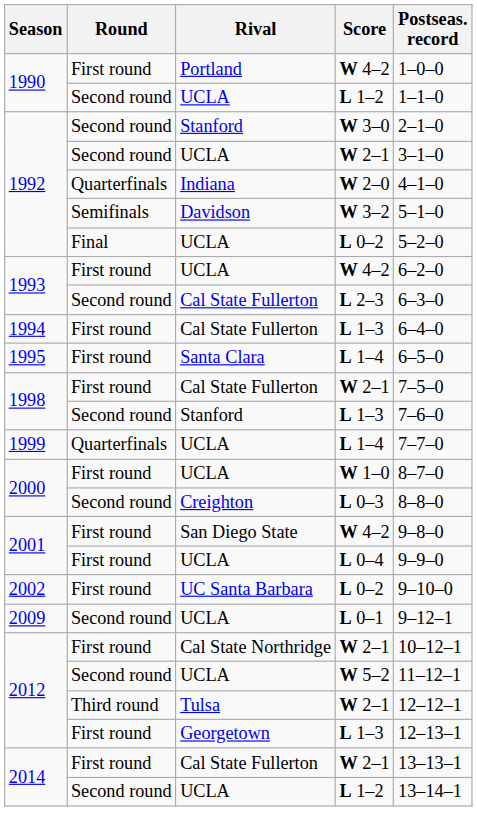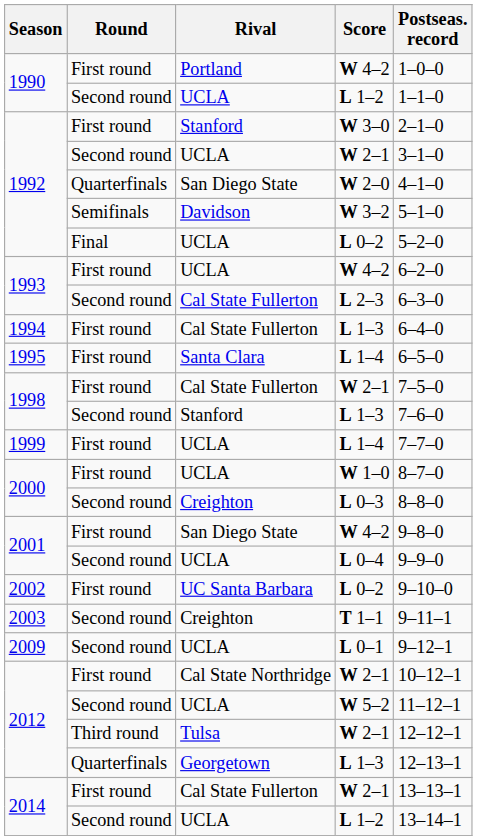(121, 126) Second round -> (111, 126) First round
(207, 184) Indiana -> (239, 184) San Diego State
(119, 444) Quarterfinals -> (111, 444) First round
(111, 560) First round -> (121, 560) Second round
+ row: (27, 618)
(111, 733) First round -> (119, 762) Quarterfinals
